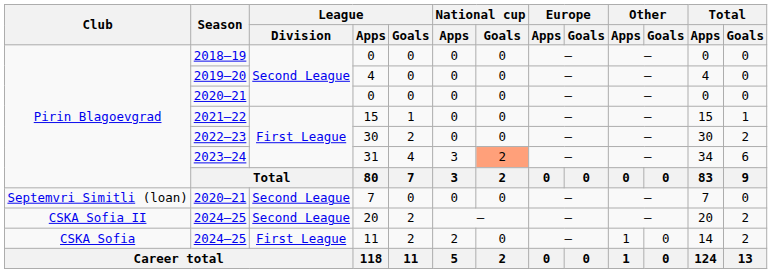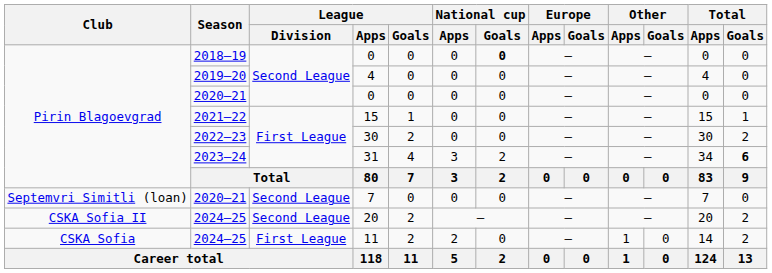(502, 55) normal -> (502, 55) bold
(502, 157) lightsalmon background -> (502, 157) no background
(745, 157) normal -> (745, 157) bold
